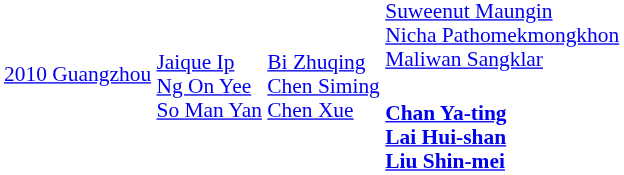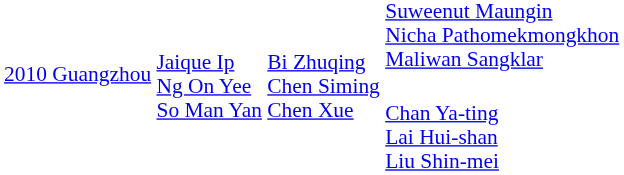(446, 136) bold -> (442, 136) normal
